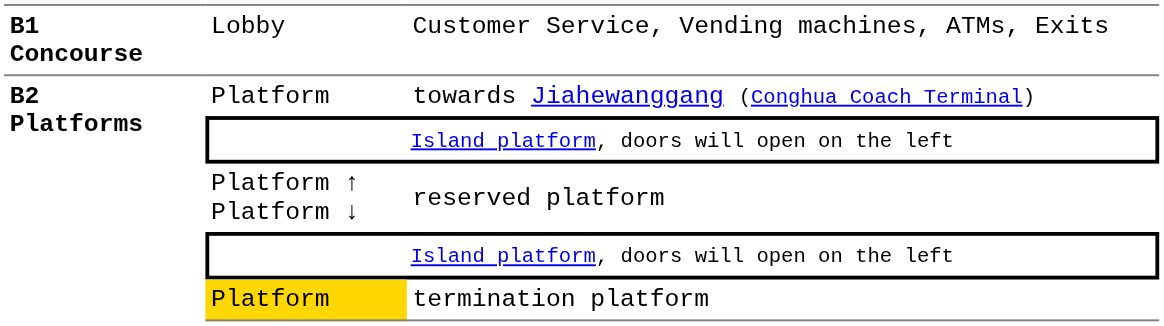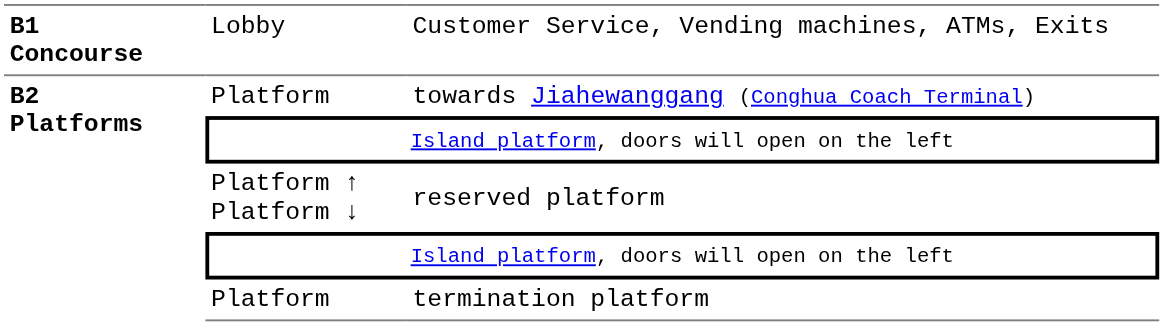(270, 299) gold background -> (270, 299) no background
